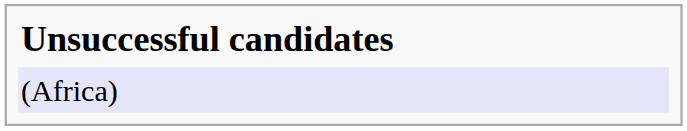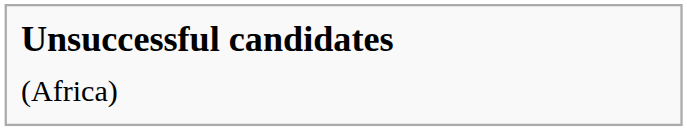(69, 91) lavender background -> (69, 91) no background
